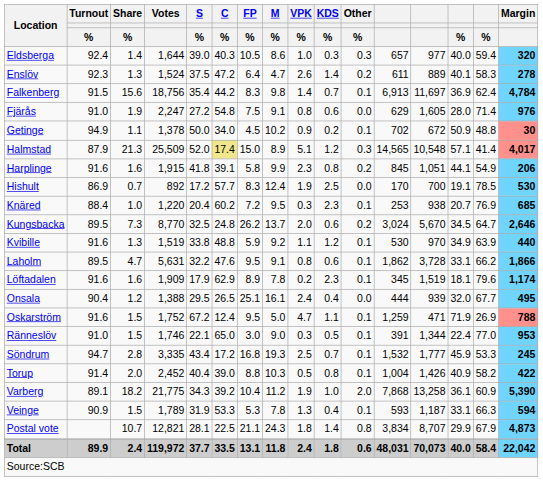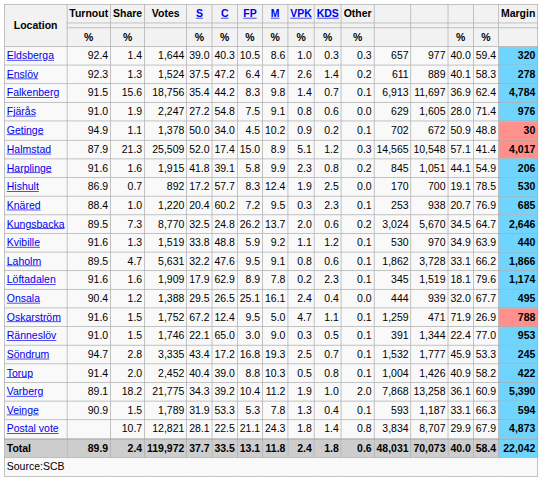(225, 149) khaki background -> (225, 149) no background
